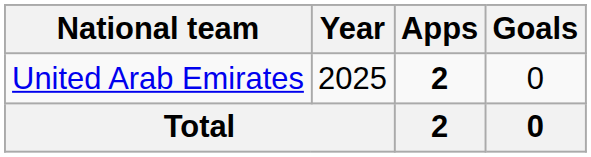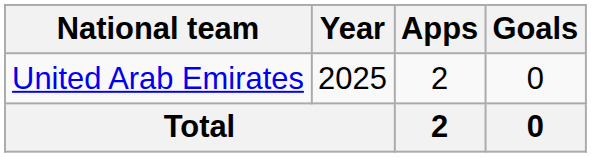(440, 77) bold -> (440, 77) normal
